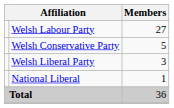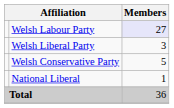(161, 29) no background -> (161, 29) lavender background
rows swapped: (65, 45) <-> (53, 62)
